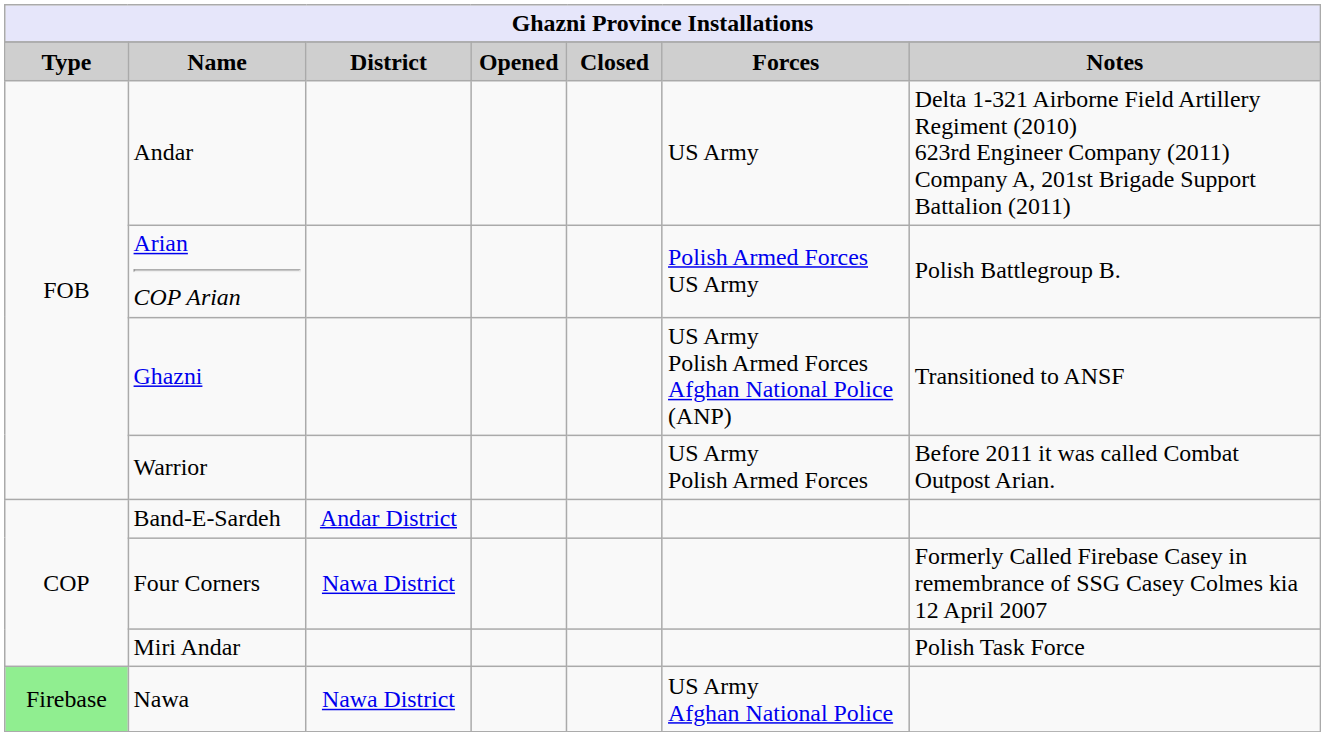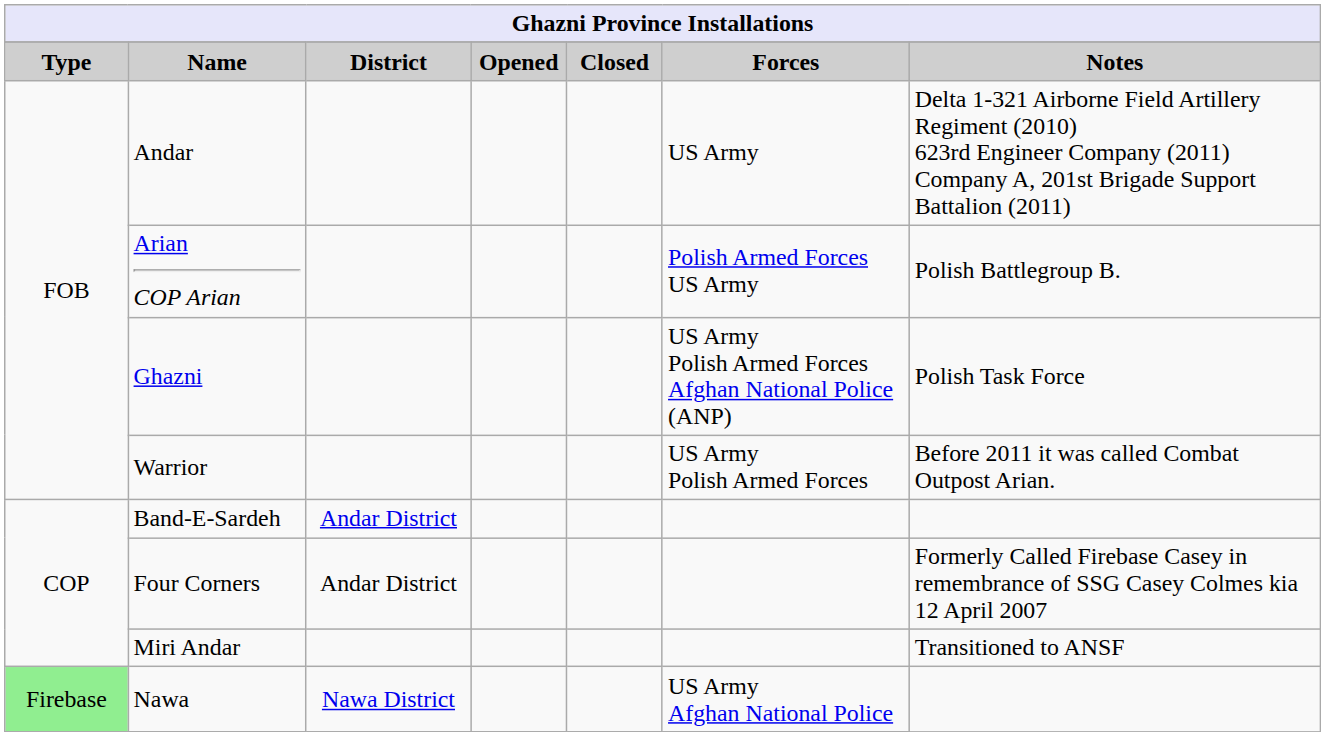(1020, 375) Transitioned to ANSF -> (1000, 375) Polish Task Force
(388, 583) Nawa District -> (388, 583) Andar District
(1000, 647) Polish Task Force -> (1020, 647) Transitioned to ANSF
